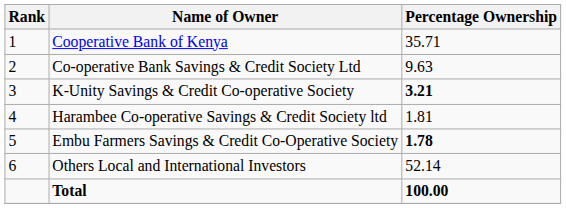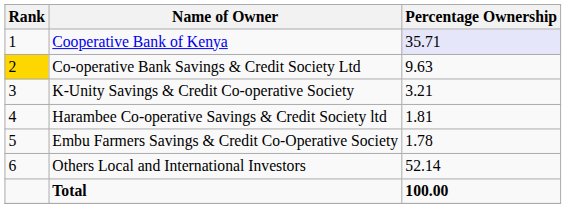(423, 41) no background -> (423, 41) lavender background
(12, 66) no background -> (12, 66) gold background
(419, 91) bold -> (419, 91) normal
(419, 141) bold -> (419, 141) normal
